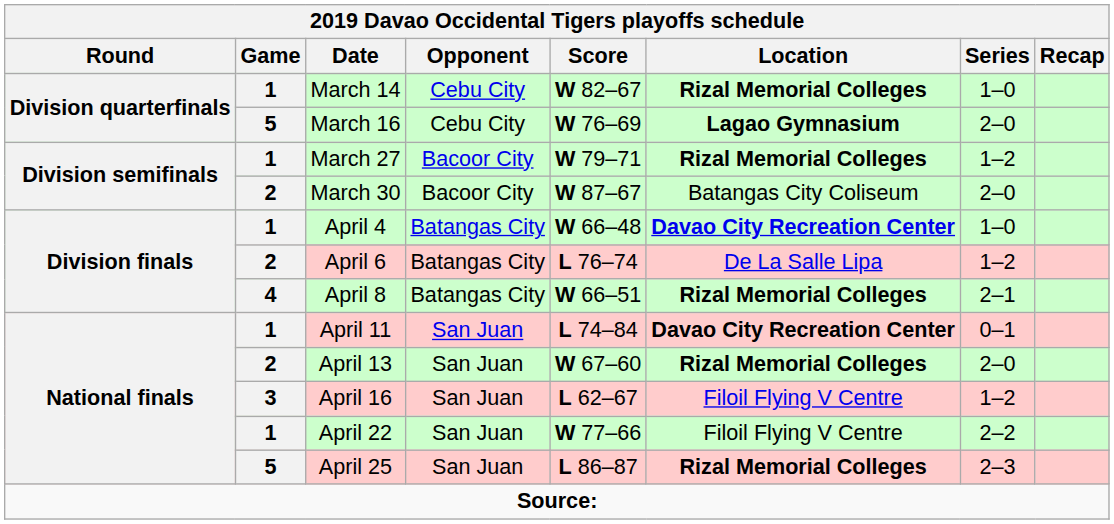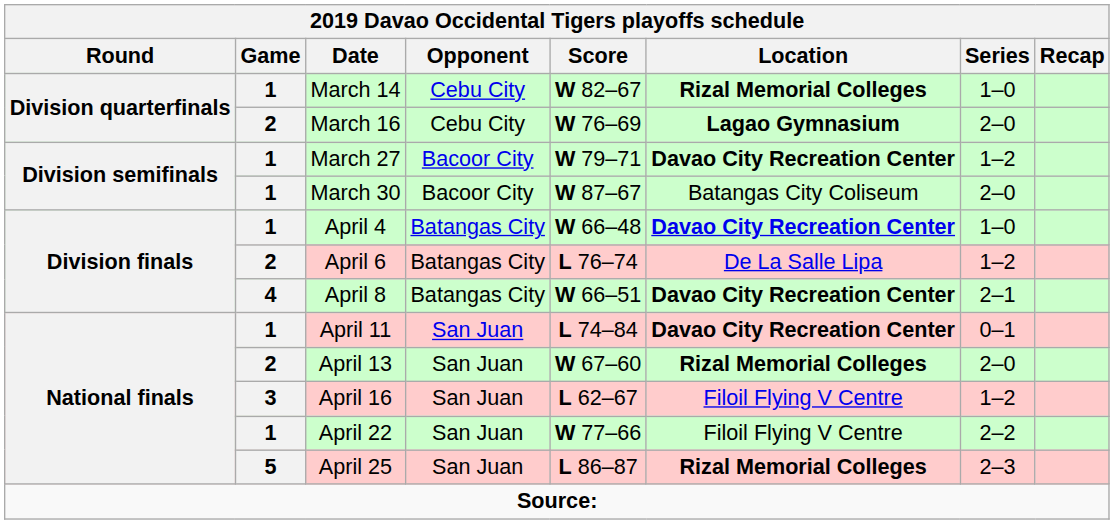(270, 124) 5 -> (270, 124) 2
(803, 158) Rizal Memorial Colleges -> (803, 158) Davao City Recreation Center
(270, 192) 2 -> (270, 192) 1
(803, 295) Rizal Memorial Colleges -> (803, 295) Davao City Recreation Center
